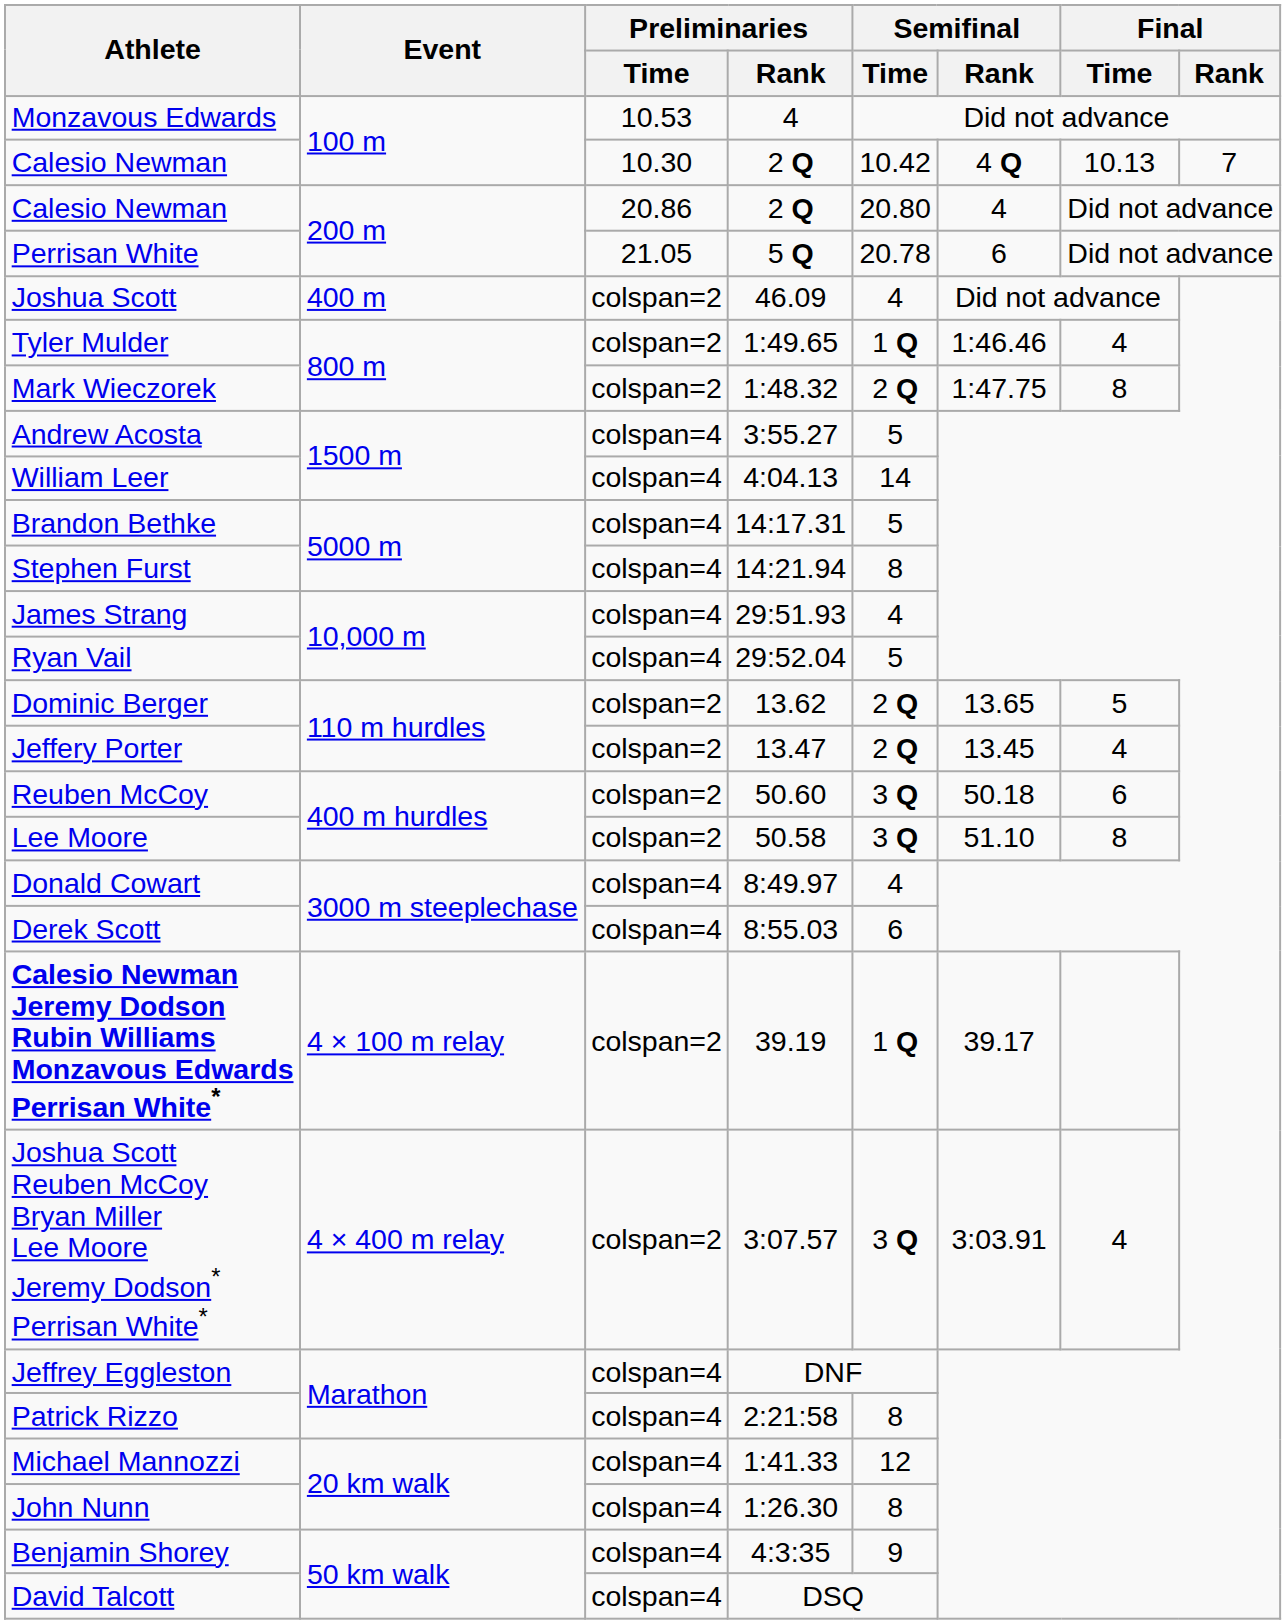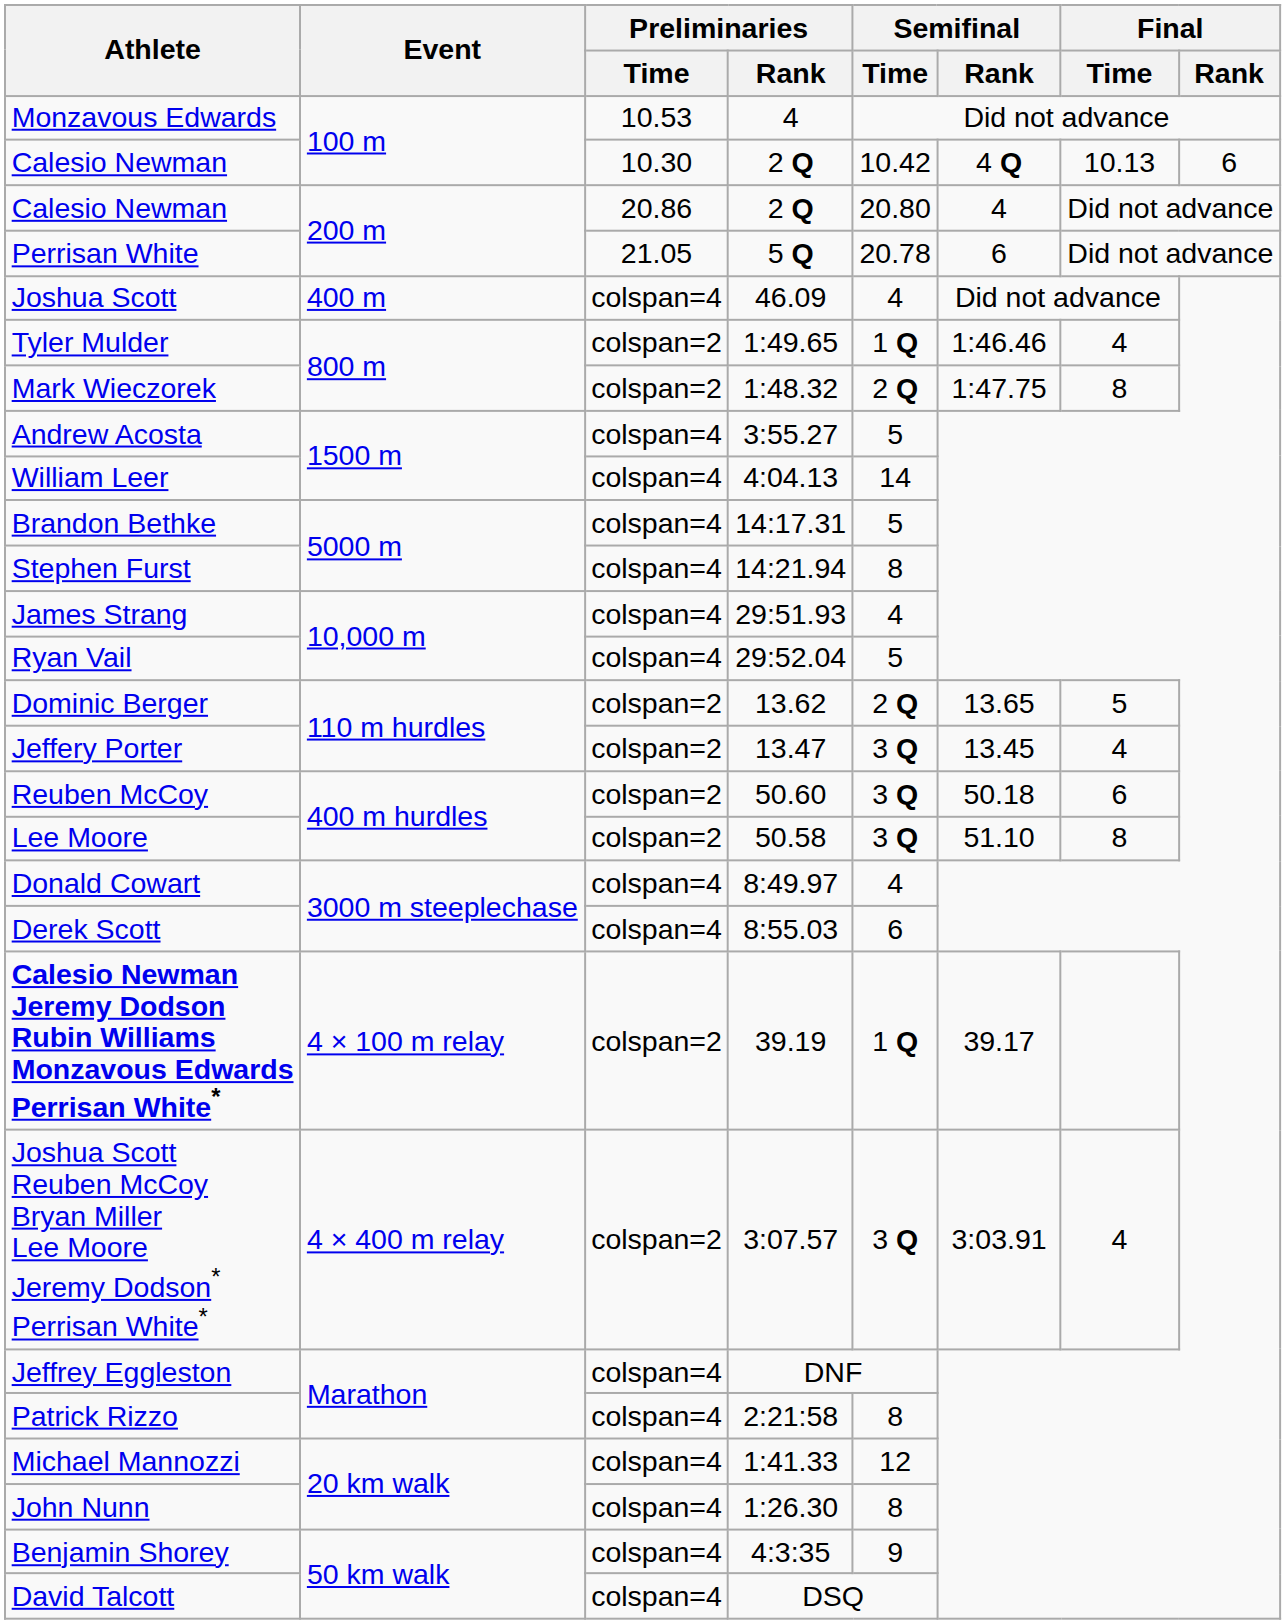(1229, 163) 7 -> (1229, 163) 6
(656, 298) colspan=2 -> (656, 298) colspan=4
(895, 749) 2 Q -> (895, 749) 3 Q
